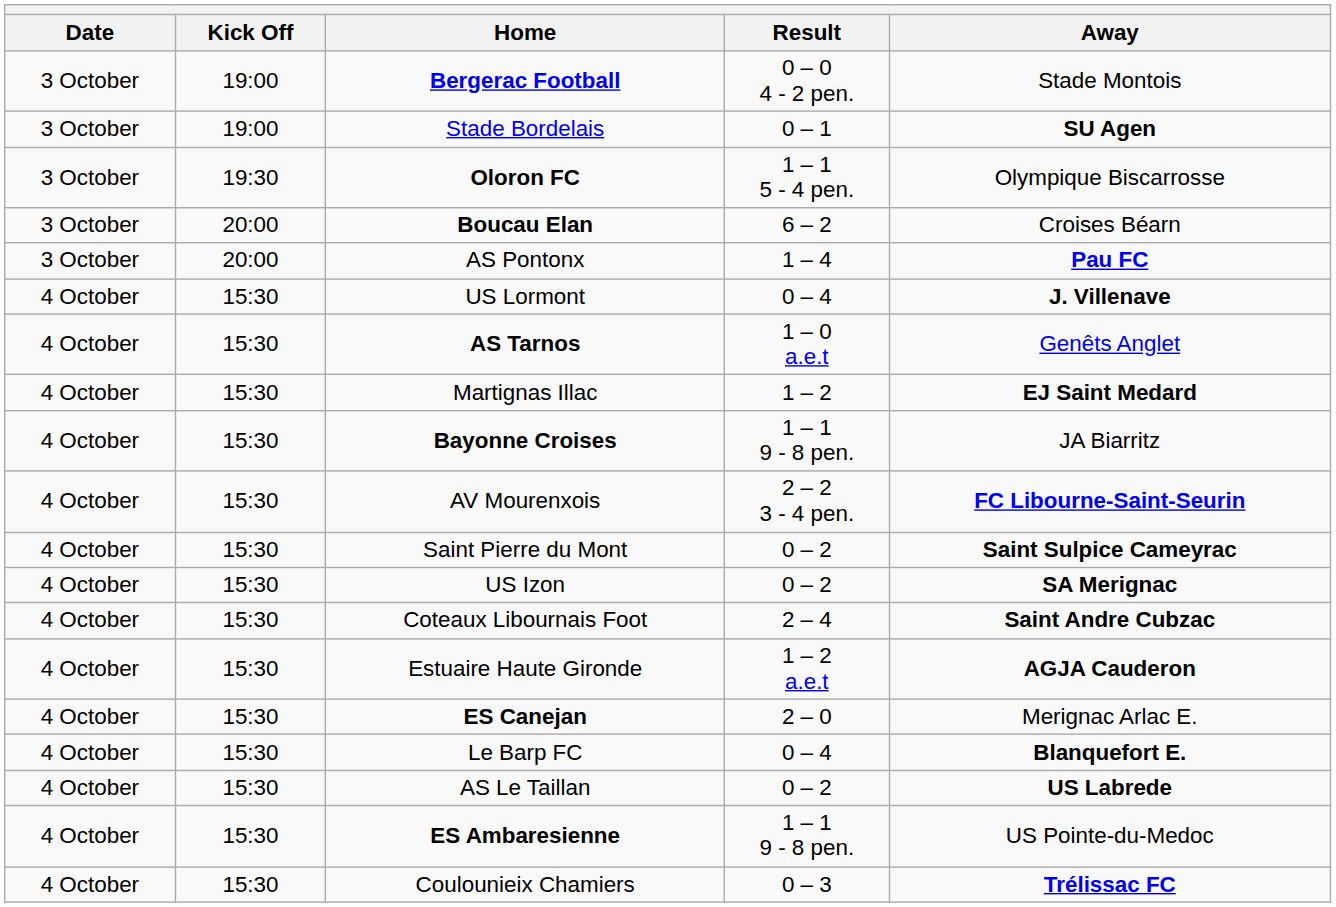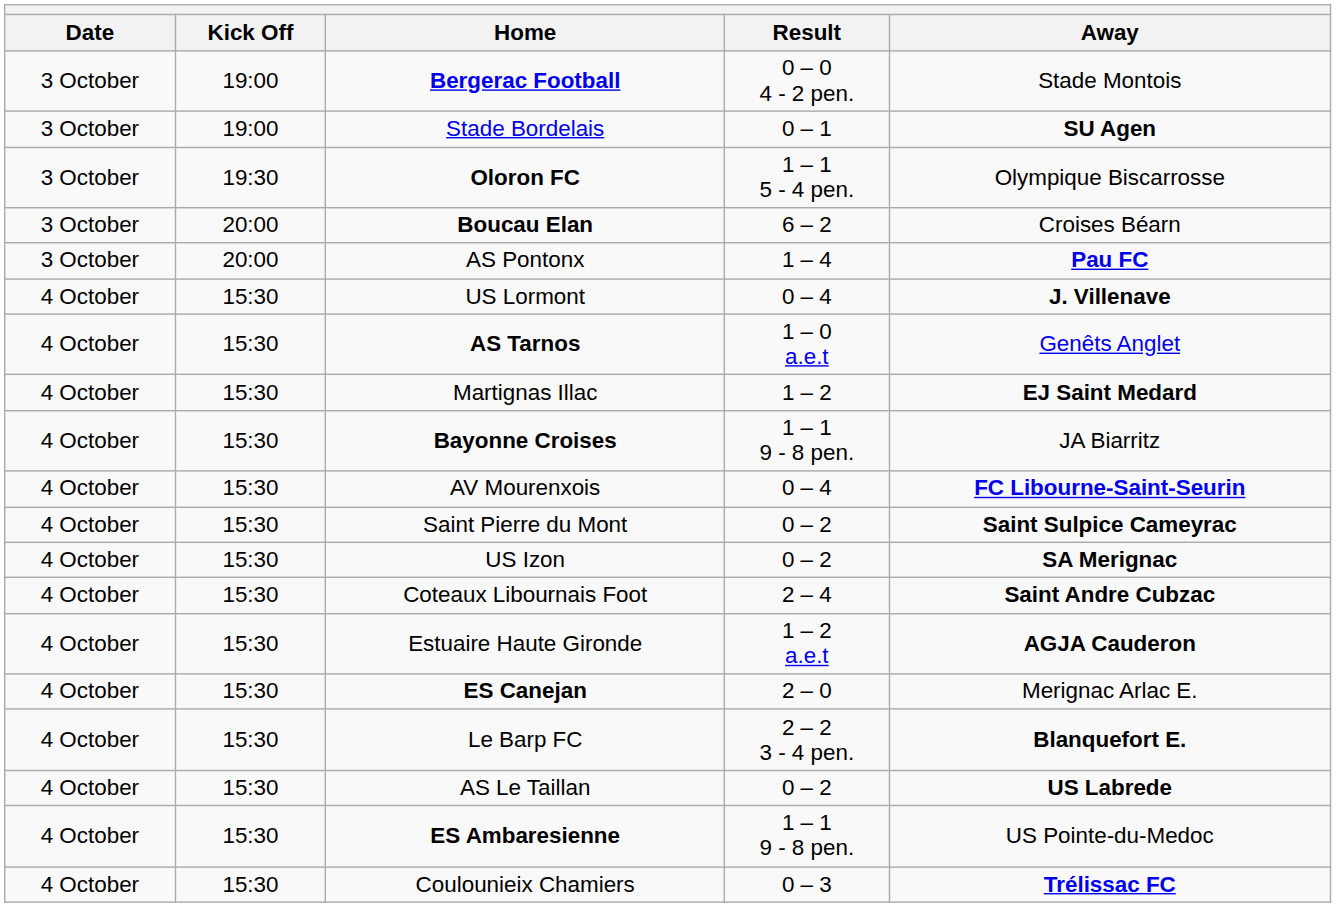(807, 501) 2 – 2 3 - 4 pen. -> (807, 488) 0 – 4
(807, 752) 0 – 4 -> (807, 739) 2 – 2 3 - 4 pen.
